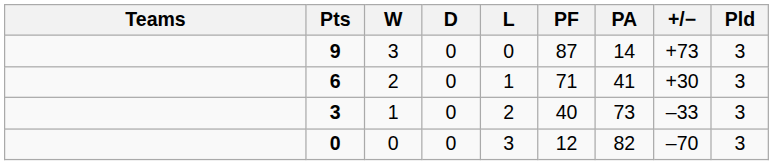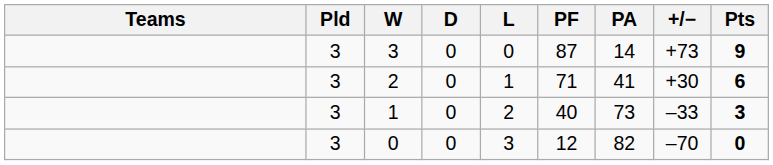columns swapped: (740, 19) <-> (335, 19)
